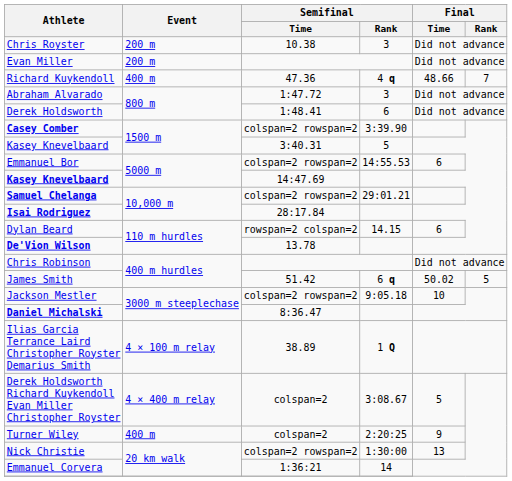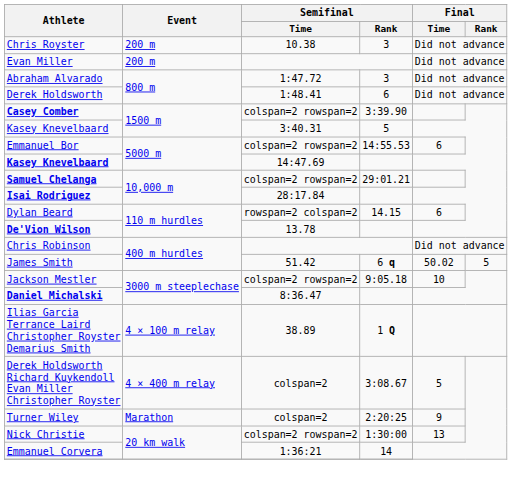- row: (61, 78)
(140, 434) 400 m -> (149, 417) Marathon
